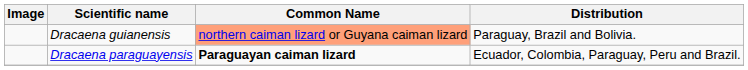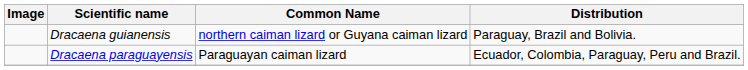(333, 34) lightsalmon background -> (333, 34) no background
(277, 55) bold -> (272, 55) normal
